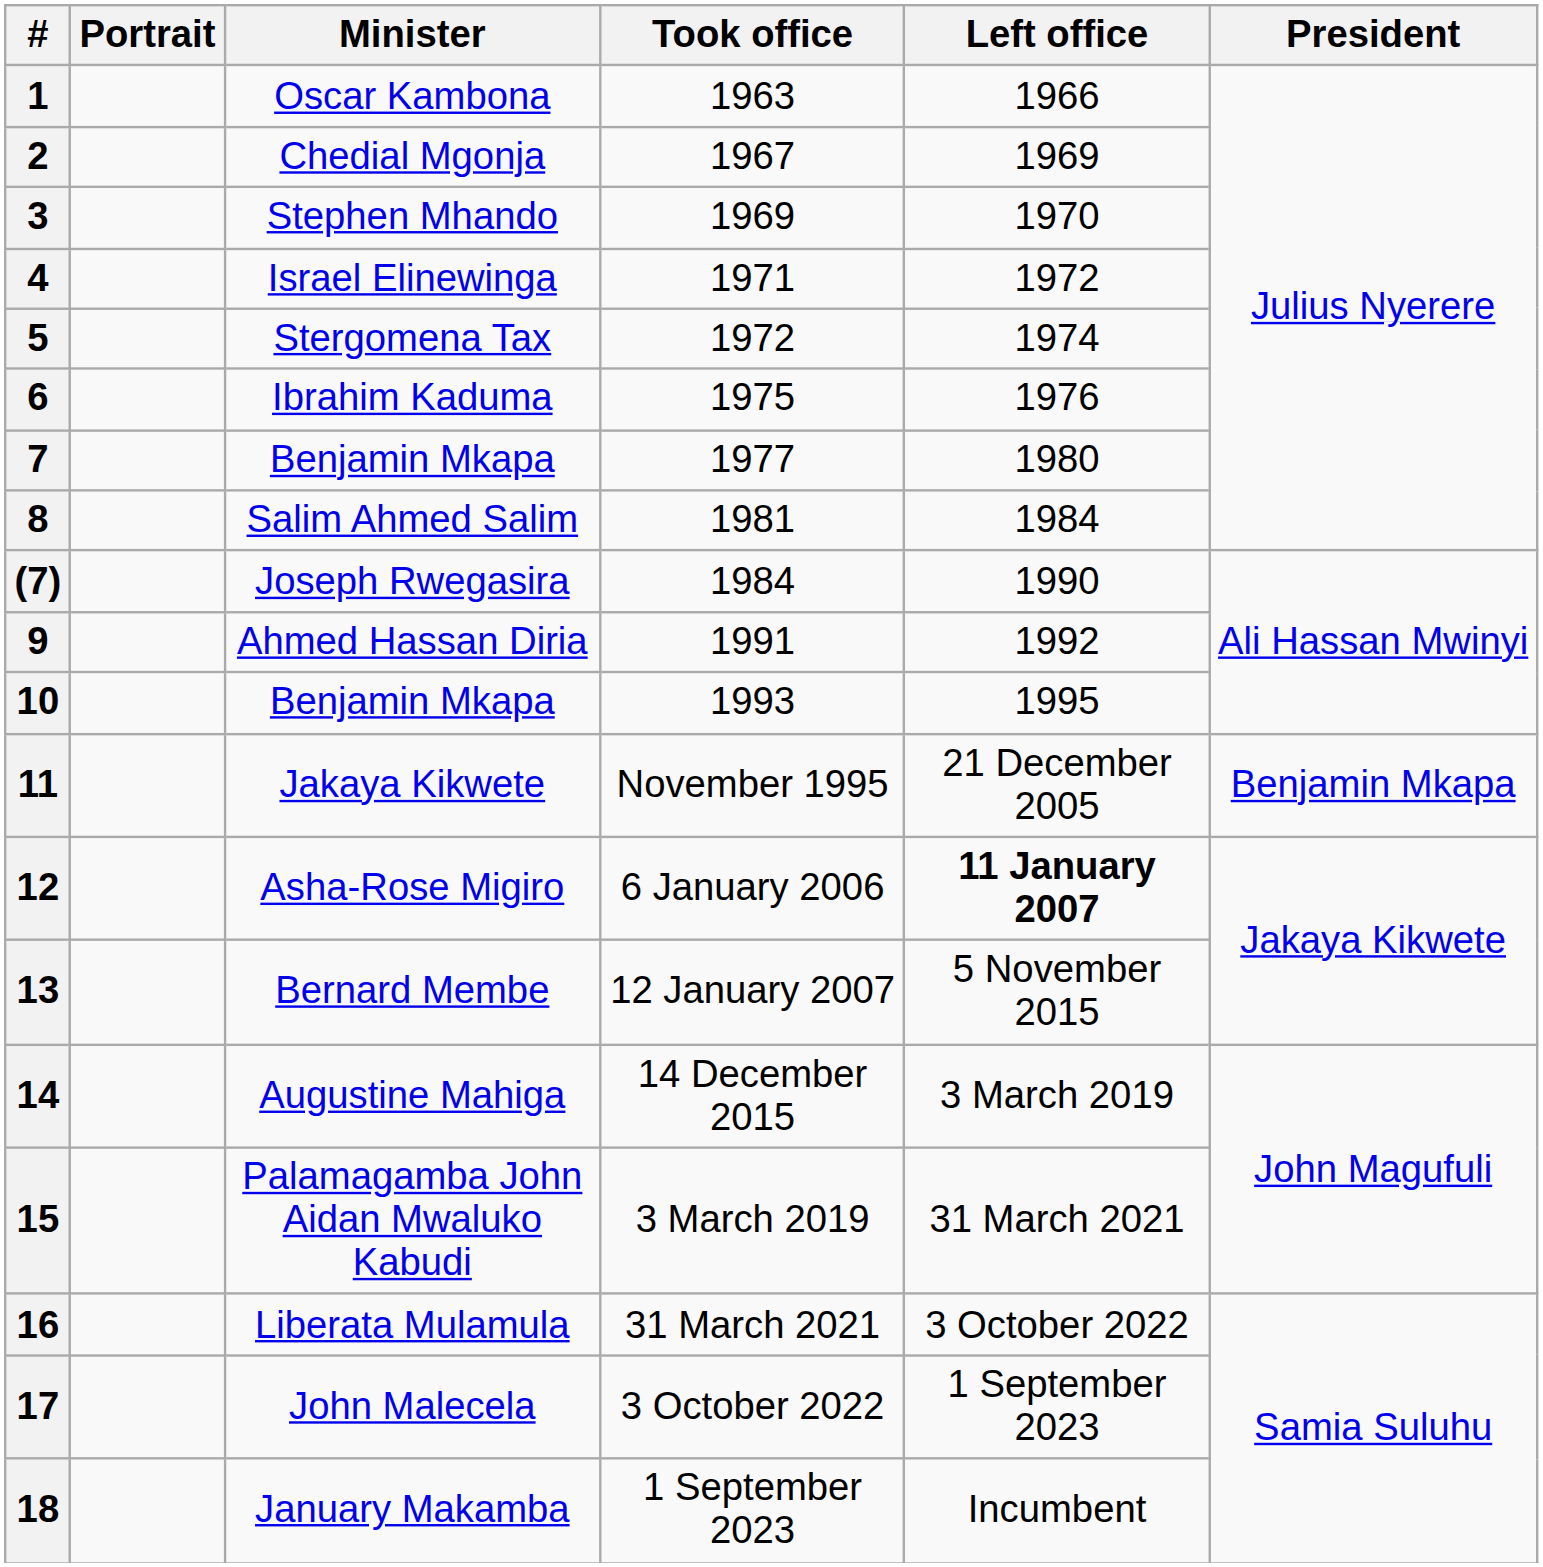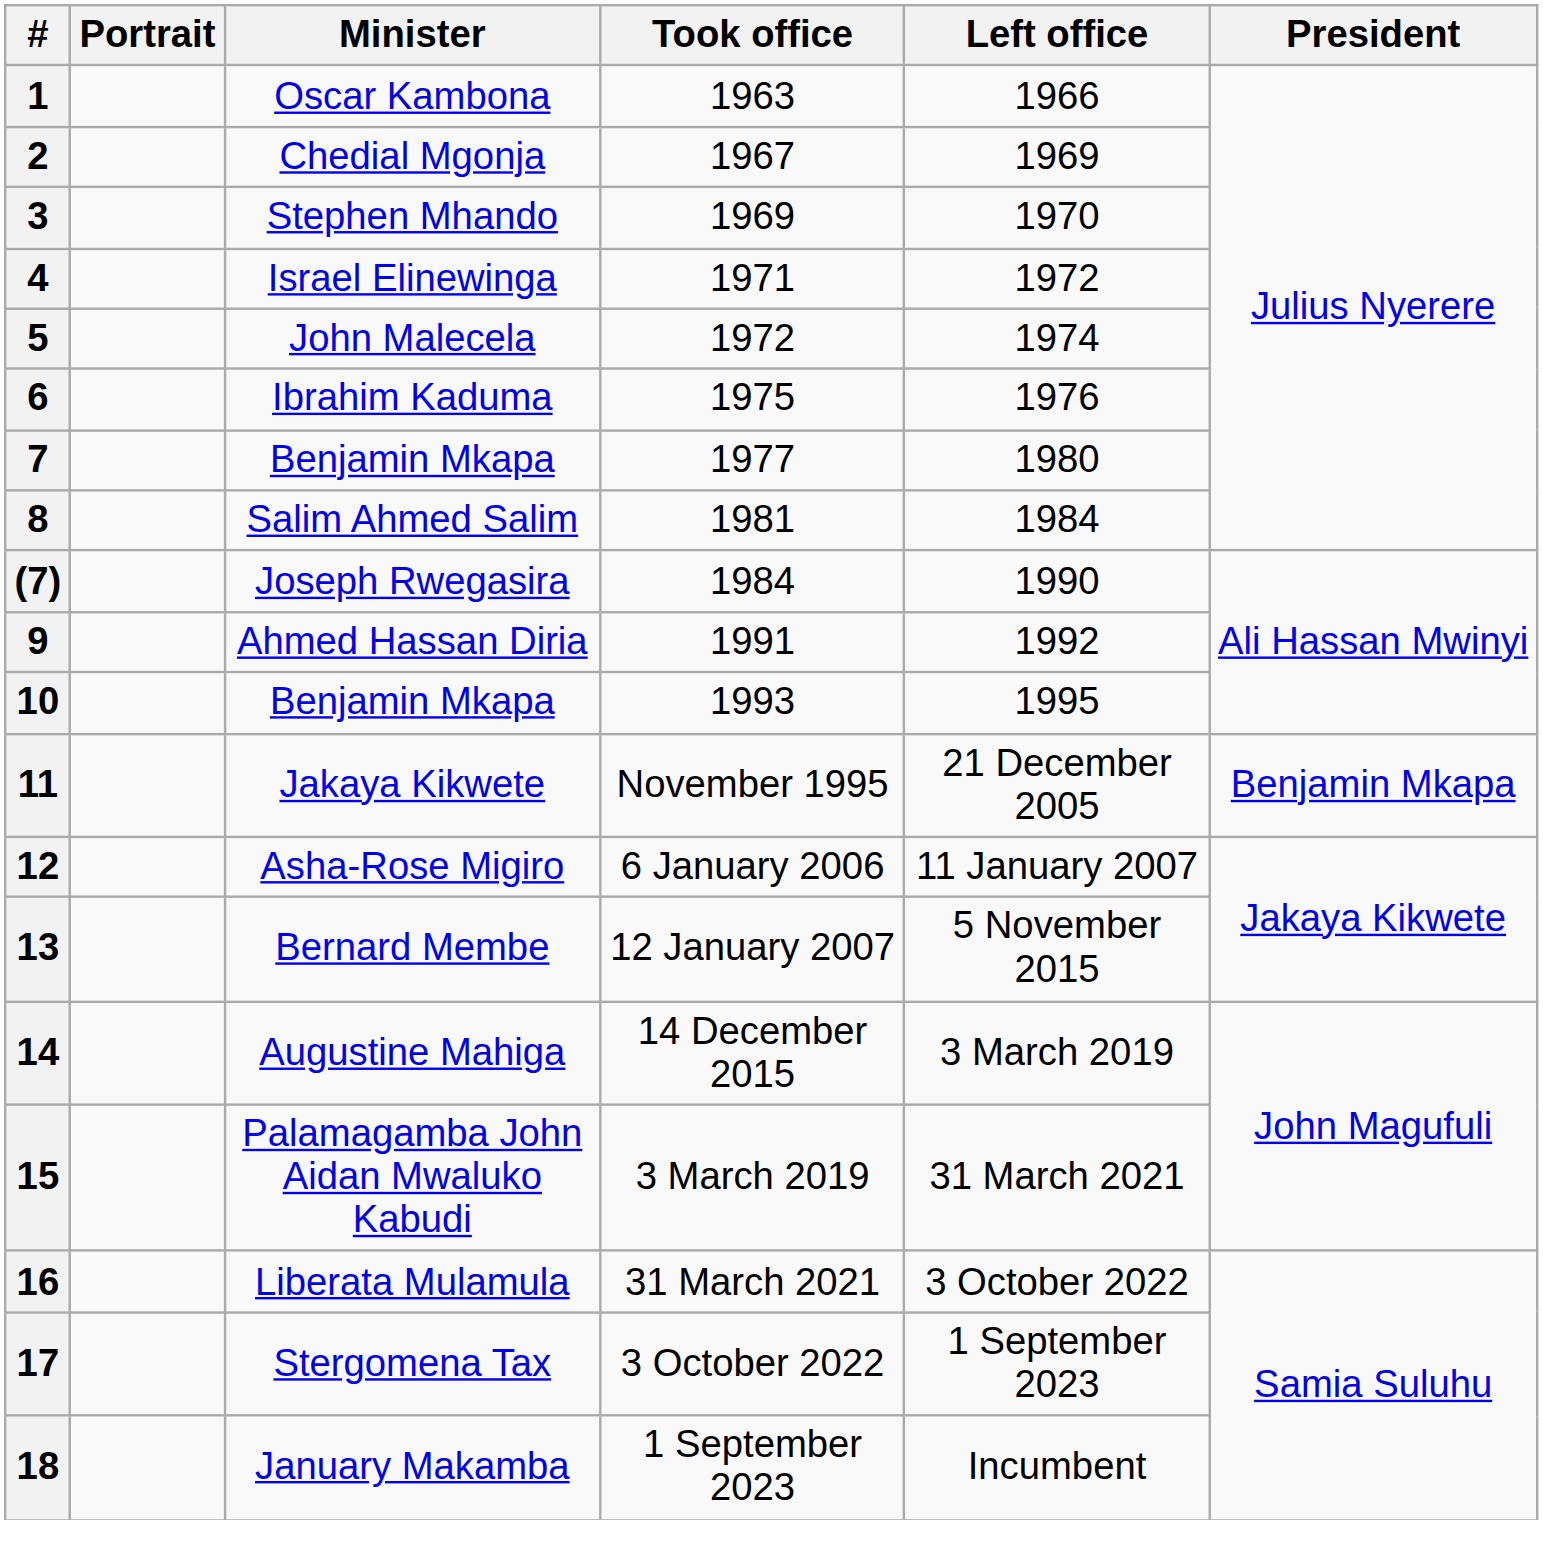(412, 338) Stergomena Tax -> (412, 338) John Malecela
(1057, 887) bold -> (1057, 866) normal
(412, 1406) John Malecela -> (412, 1363) Stergomena Tax
